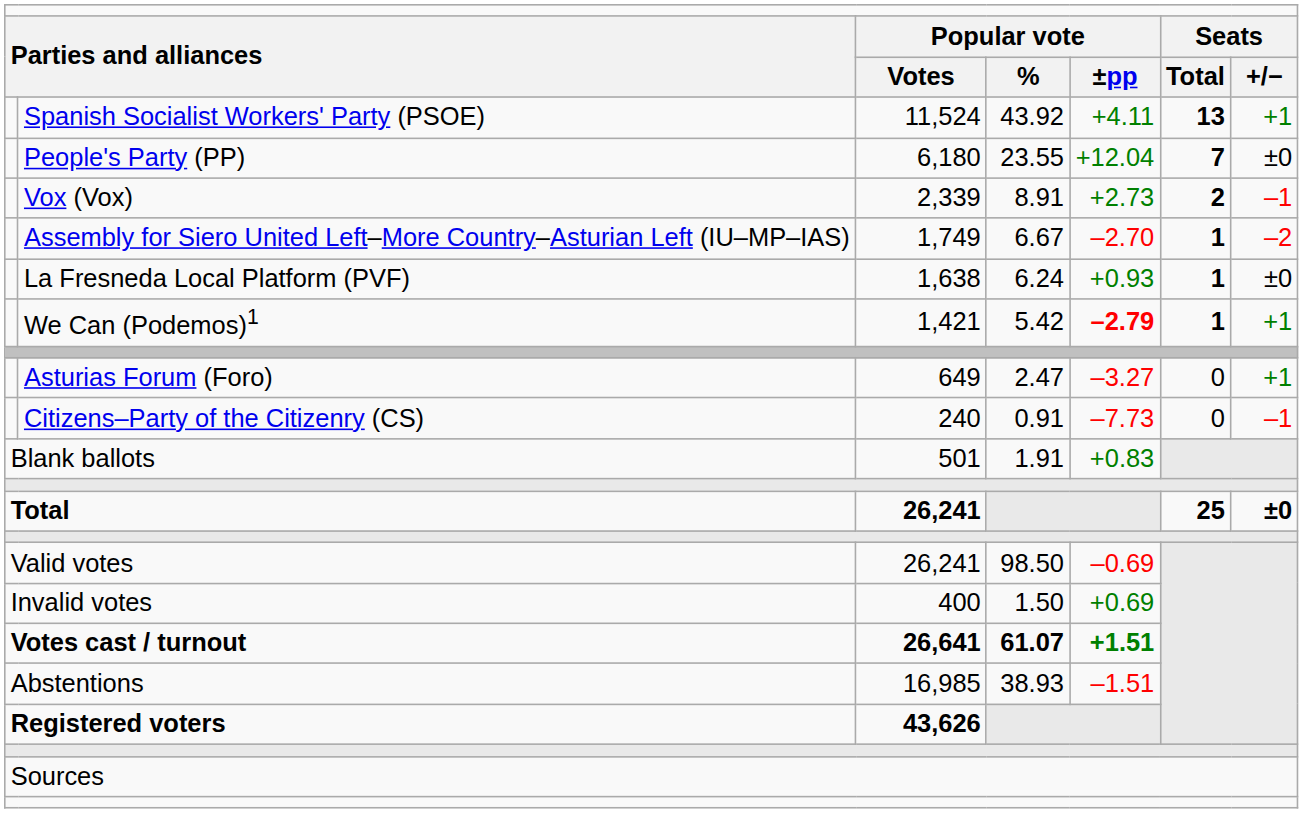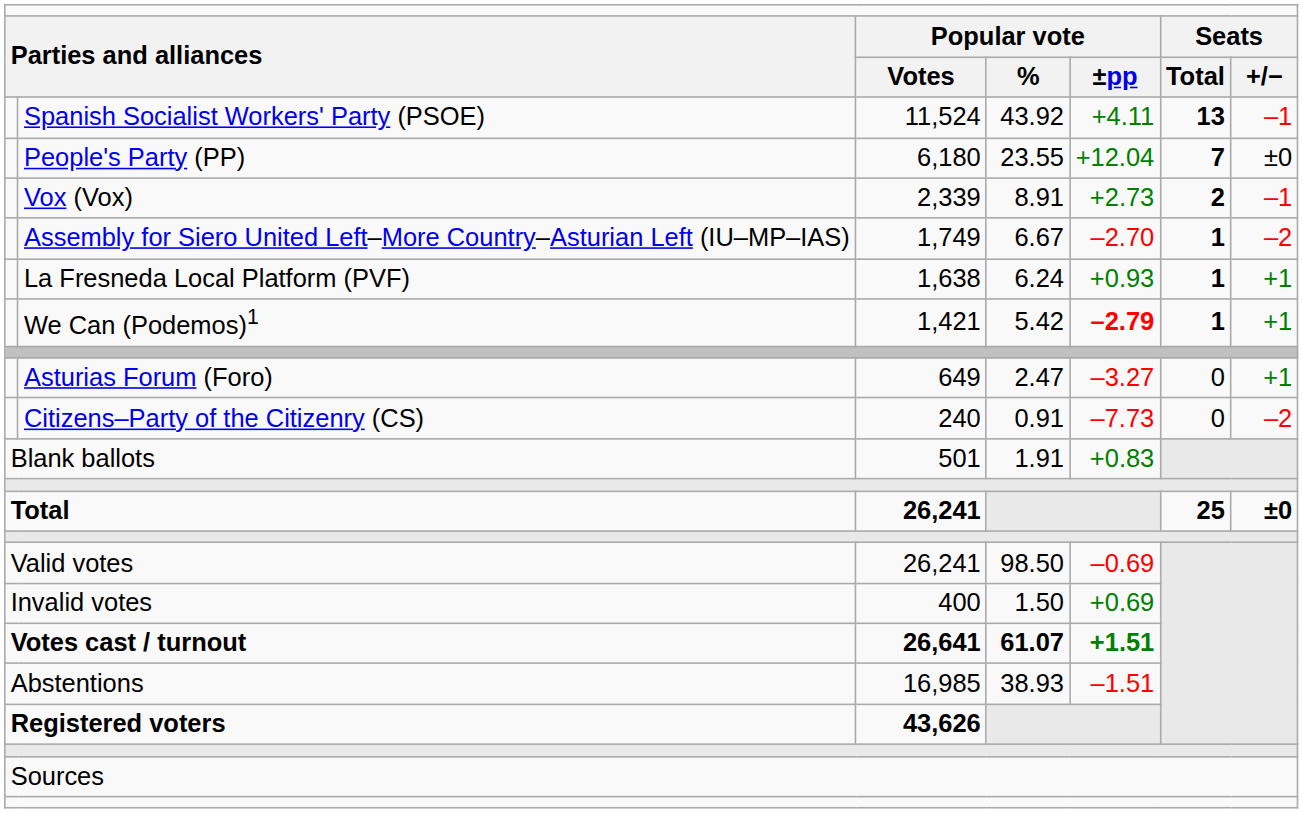(1278, 117) +1 -> (1278, 117) –1
(1278, 278) ±0 -> (1278, 278) +1
(1278, 418) –1 -> (1278, 418) –2
